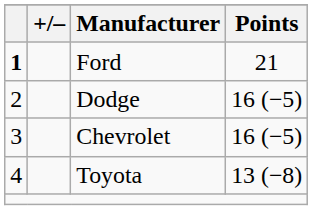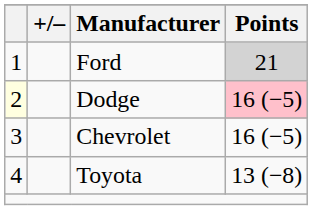(16, 61) bold -> (16, 61) normal
(267, 61) no background -> (267, 61) lightgrey background
(16, 99) no background -> (16, 99) lightyellow background
(267, 99) no background -> (267, 99) pink background
